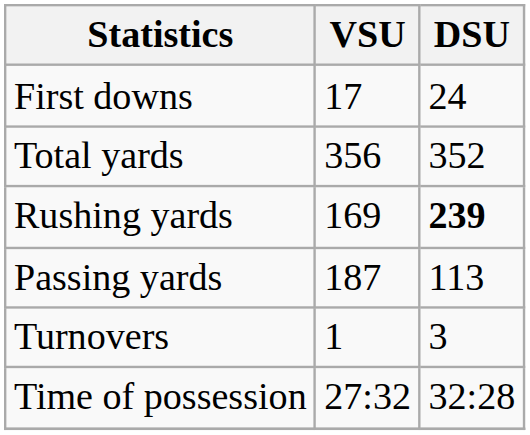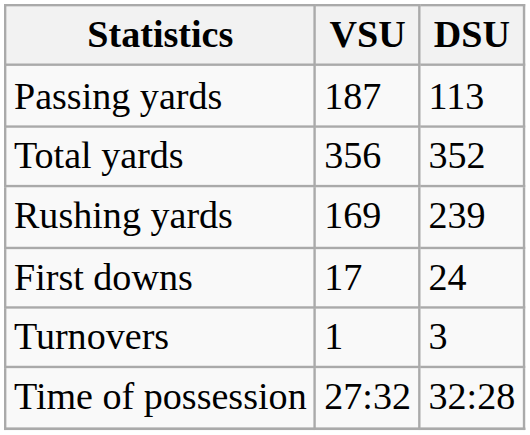rows swapped: (103, 95) <-> (118, 276)
(457, 215) bold -> (457, 215) normal
